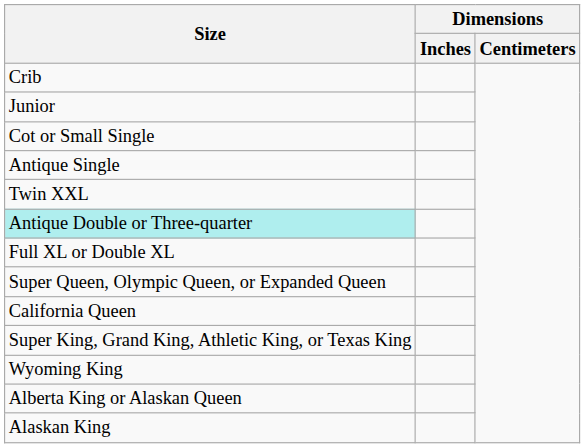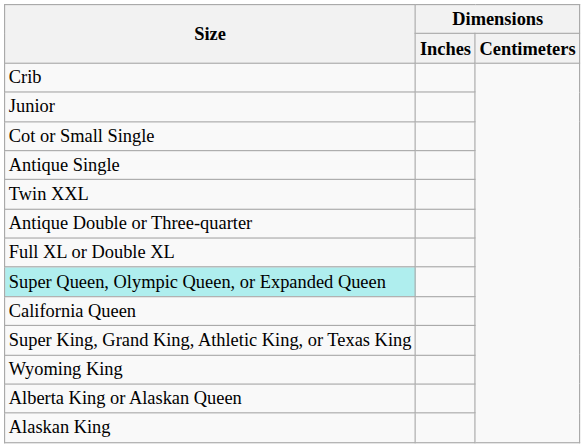(131, 223) paleturquoise background -> (131, 223) no background
(197, 281) no background -> (197, 281) paleturquoise background
